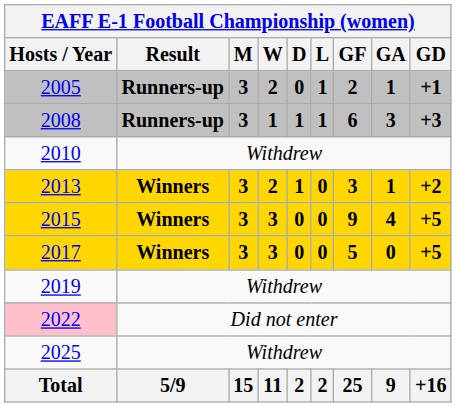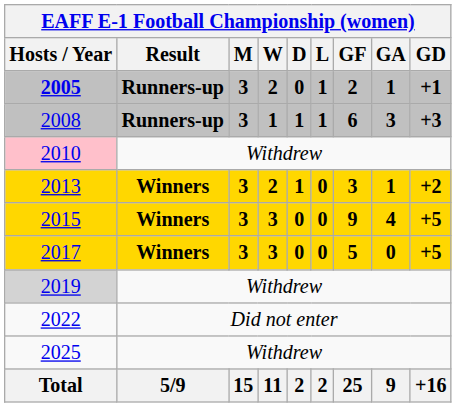(61, 87) normal -> (61, 87) bold
(61, 153) no background -> (61, 153) pink background
(61, 285) no background -> (61, 285) lightgrey background
(61, 318) pink background -> (61, 318) no background
